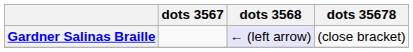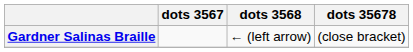(271, 36) lavender background -> (271, 36) no background
